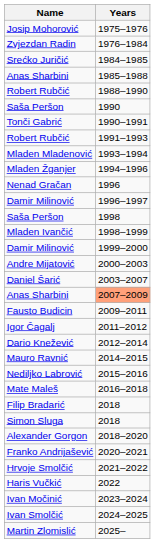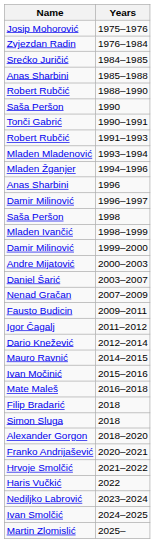(39, 185) Nenad Gračan -> (38, 185) Anas Sharbini
(38, 295) Anas Sharbini -> (39, 295) Nenad Gračan
(123, 295) lightsalmon background -> (123, 295) no background
(44, 374) Nediljko Labrović -> (34, 374) Ivan Močinić
(34, 499) Ivan Močinić -> (44, 499) Nediljko Labrović
